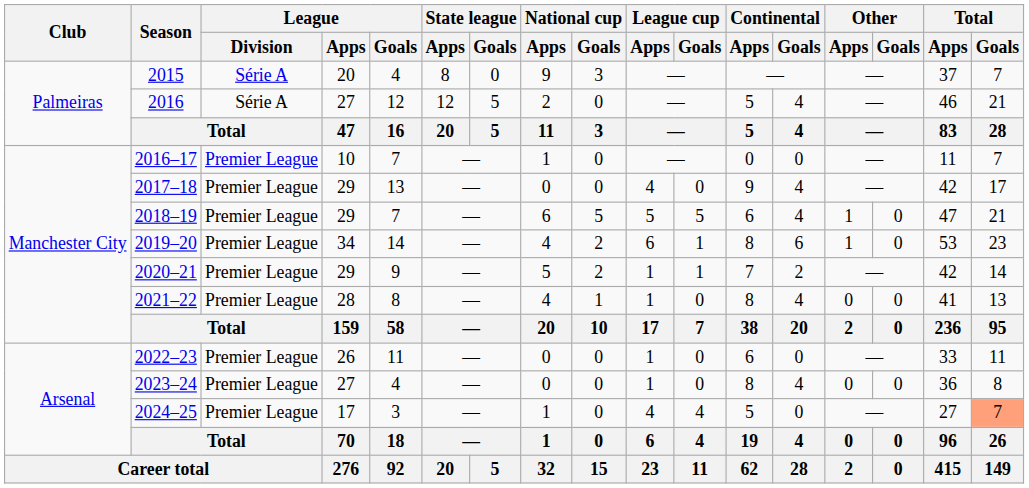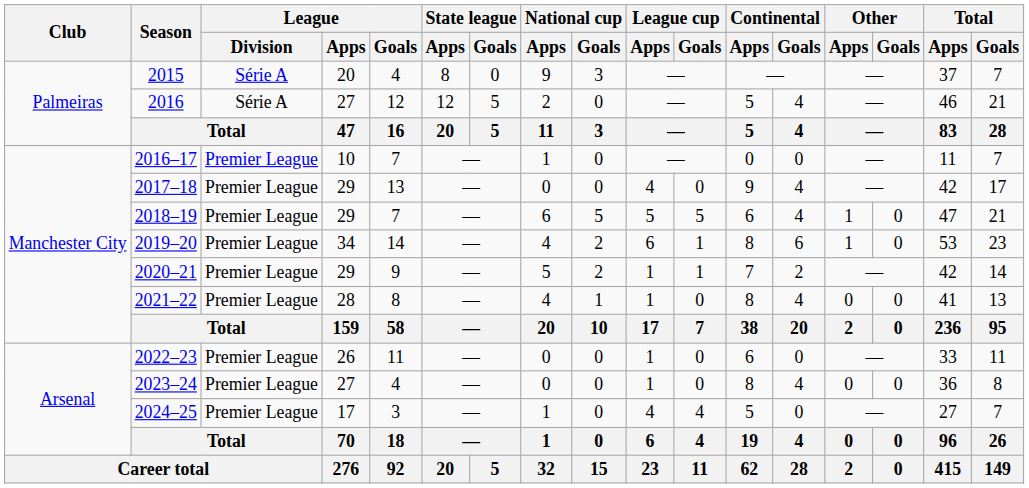(998, 412) lightsalmon background -> (998, 412) no background
